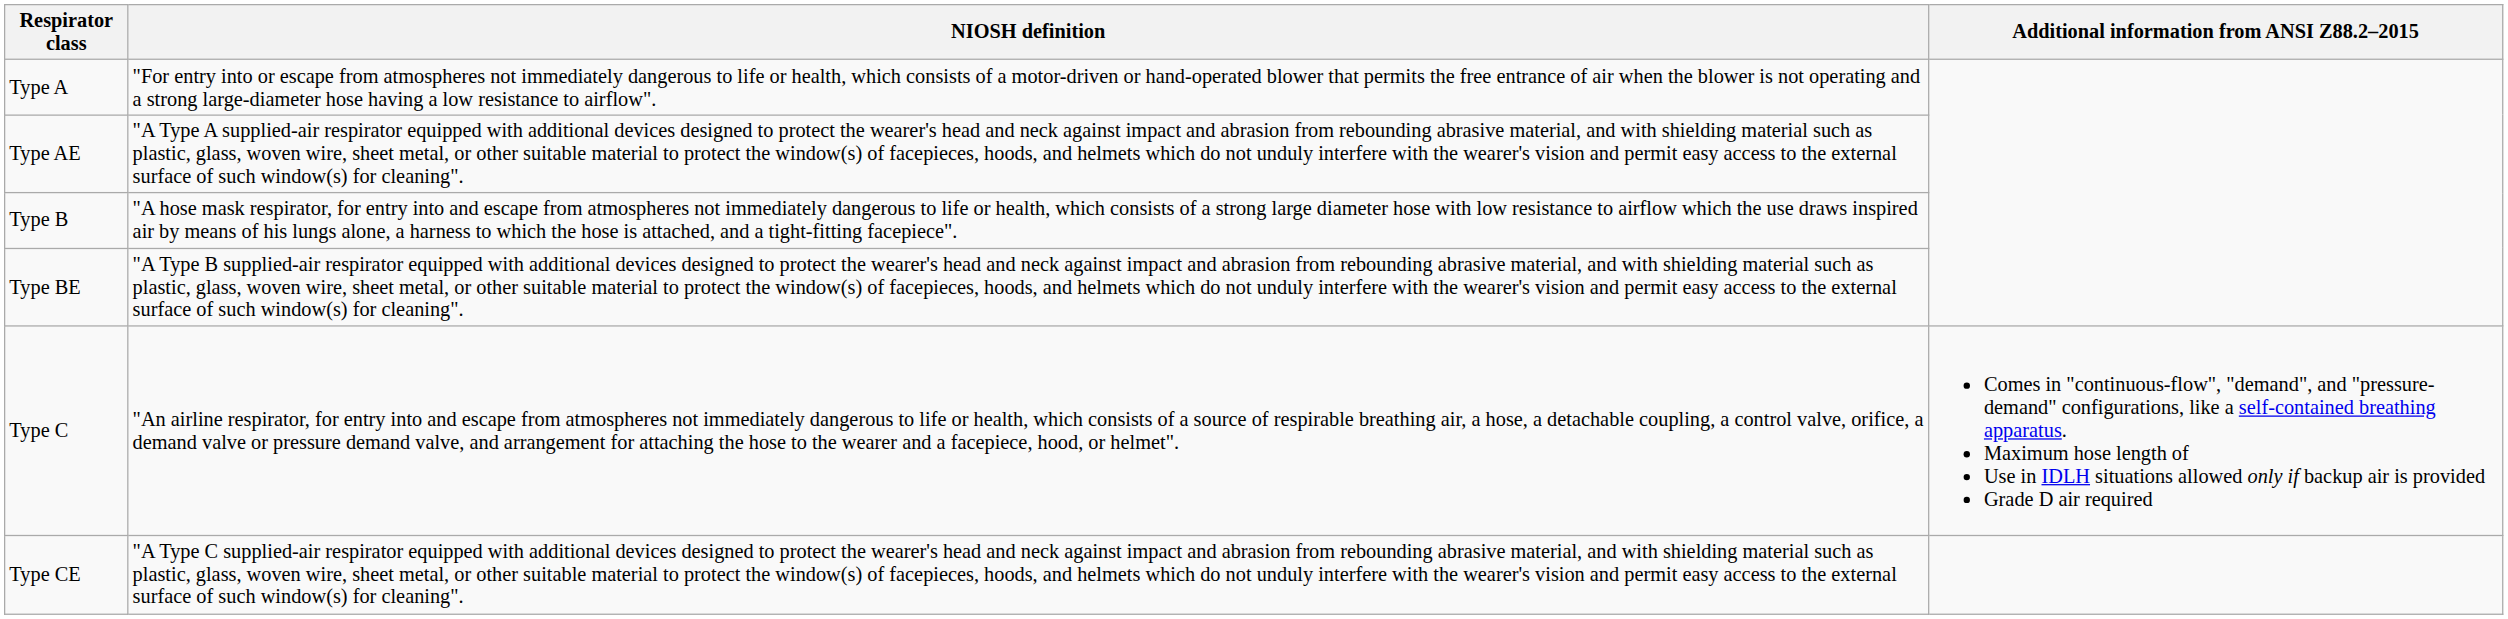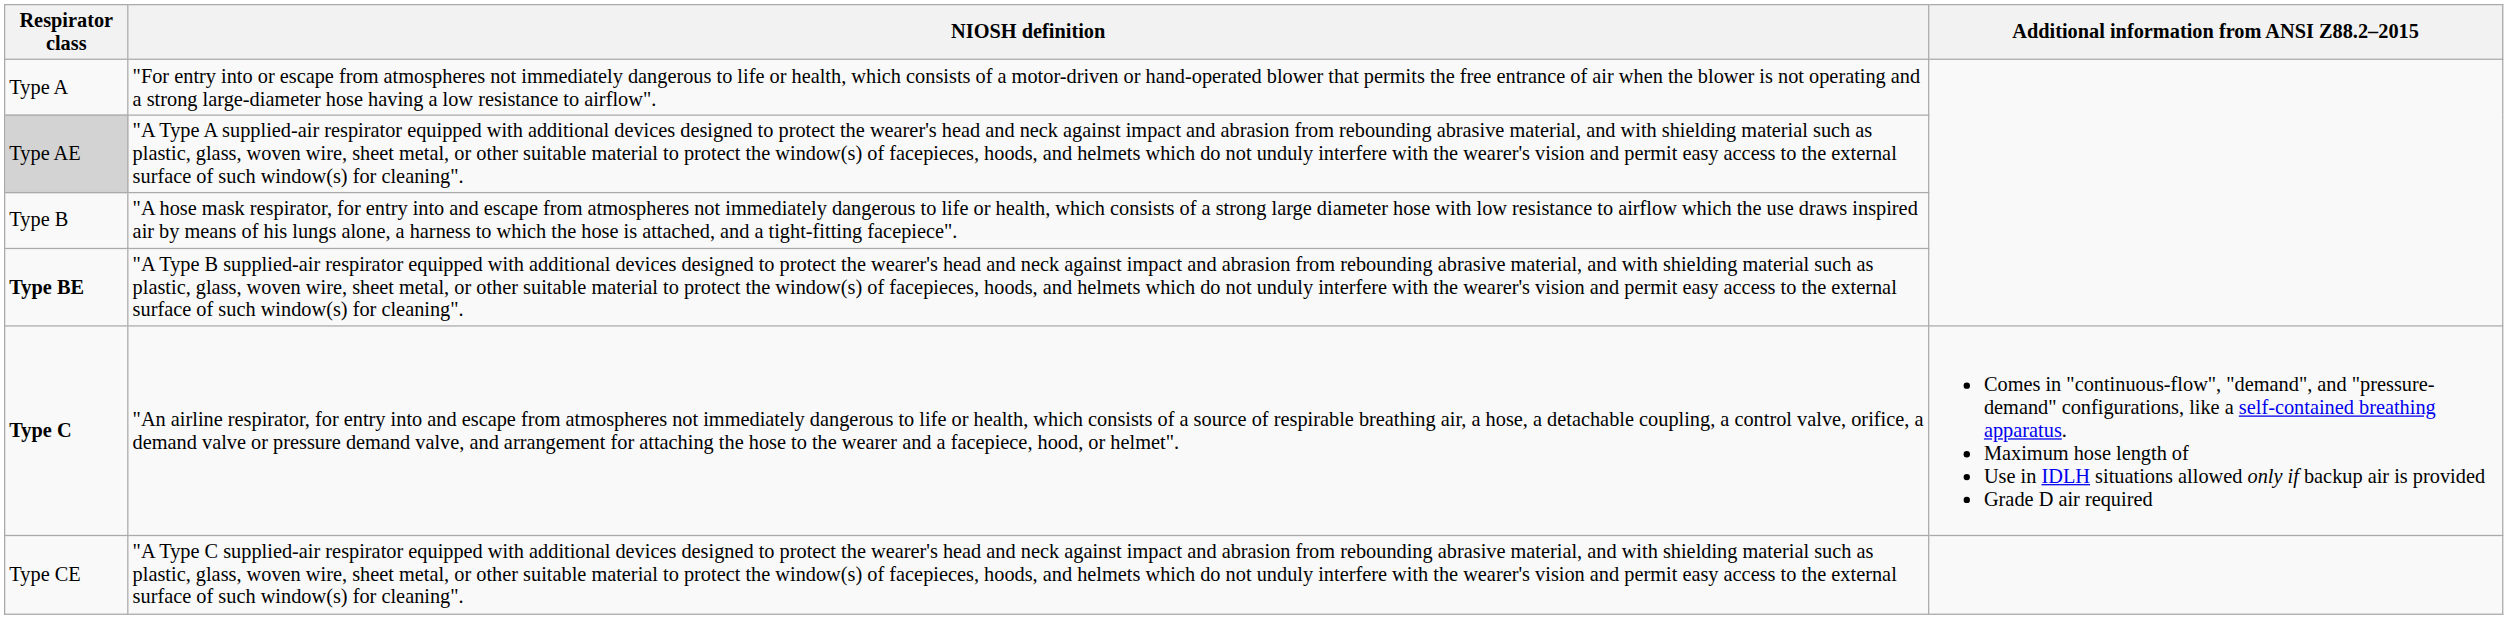(45, 153) no background -> (45, 153) lightgrey background
(45, 286) normal -> (47, 286) bold
(39, 430) normal -> (40, 430) bold
